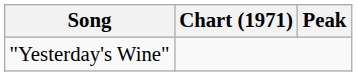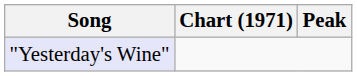(89, 53) no background -> (89, 53) lavender background
